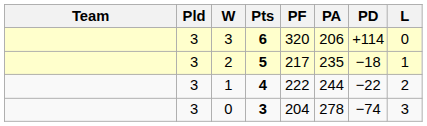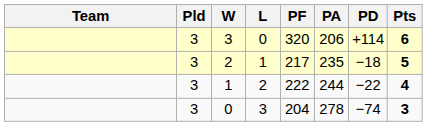columns swapped: (405, 16) <-> (263, 16)
